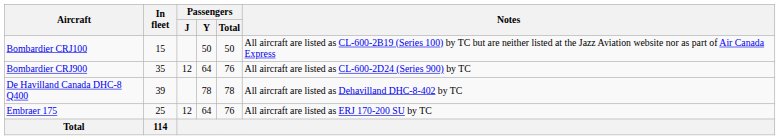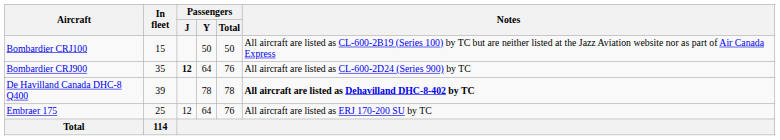(187, 69) normal -> (187, 69) bold
(353, 90) normal -> (360, 90) bold
